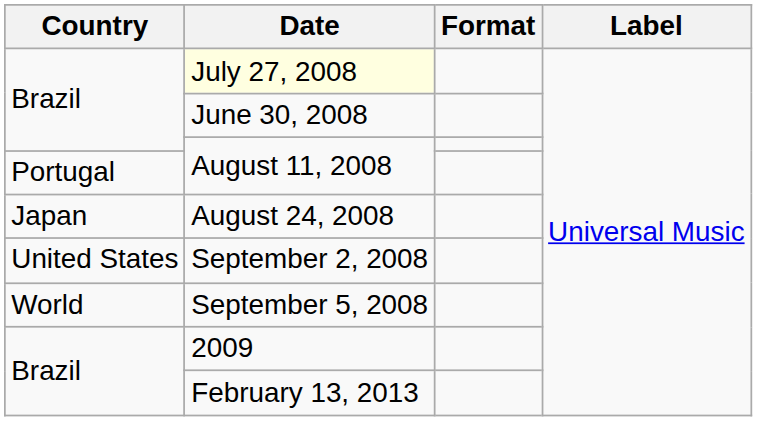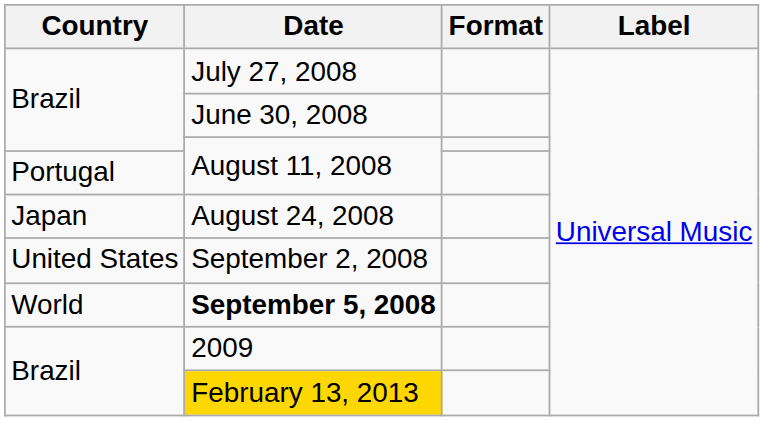(274, 70) lightyellow background -> (274, 70) no background
(310, 304) normal -> (314, 304) bold
(305, 392) no background -> (305, 392) gold background
